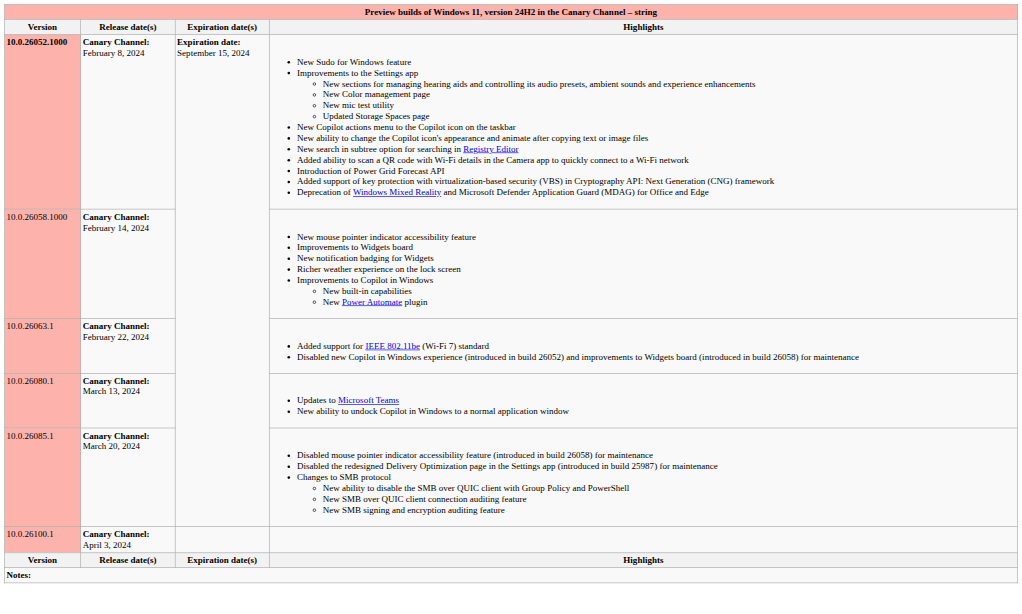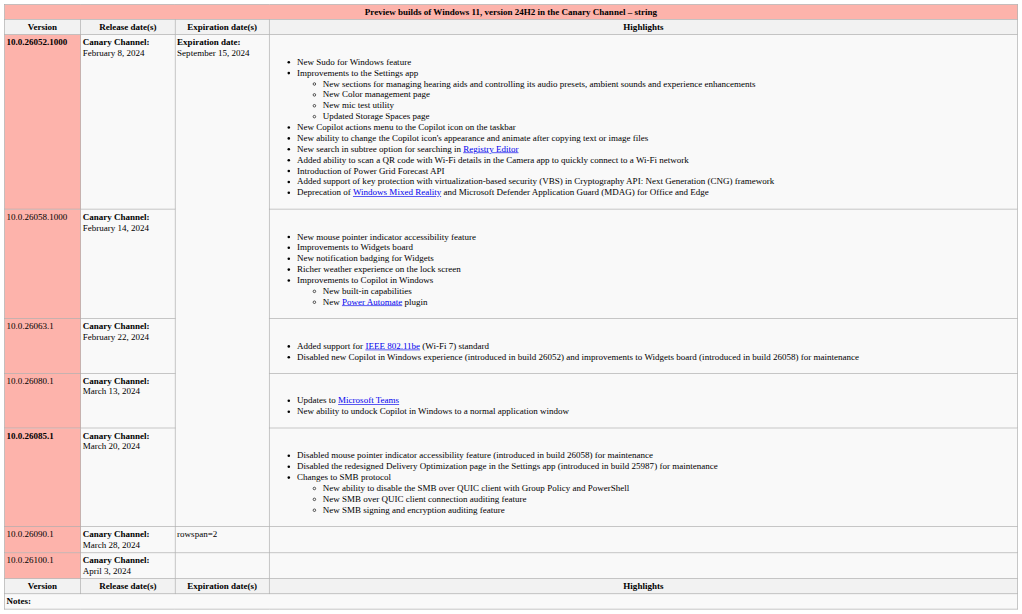(30, 436) normal -> (30, 436) bold
+ row: (116, 539)
